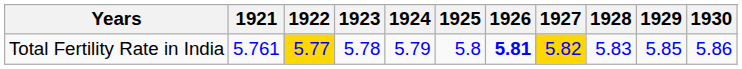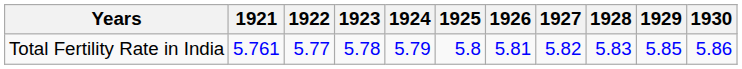(312, 49) gold background -> (312, 49) no background
(513, 49) bold -> (513, 49) normal
(563, 49) gold background -> (563, 49) no background
